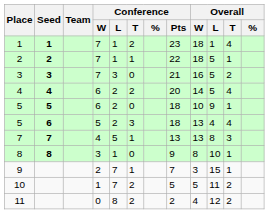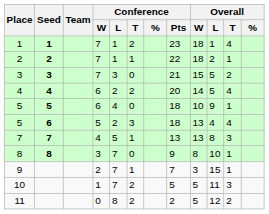(212, 59) 5 -> (212, 59) 2
(198, 75) 16 -> (198, 75) 15
(115, 106) 2 -> (115, 106) 4
(115, 153) 1 -> (115, 153) 7
(229, 185) 2 -> (229, 185) 3
(195, 201) 4 -> (195, 201) 5
